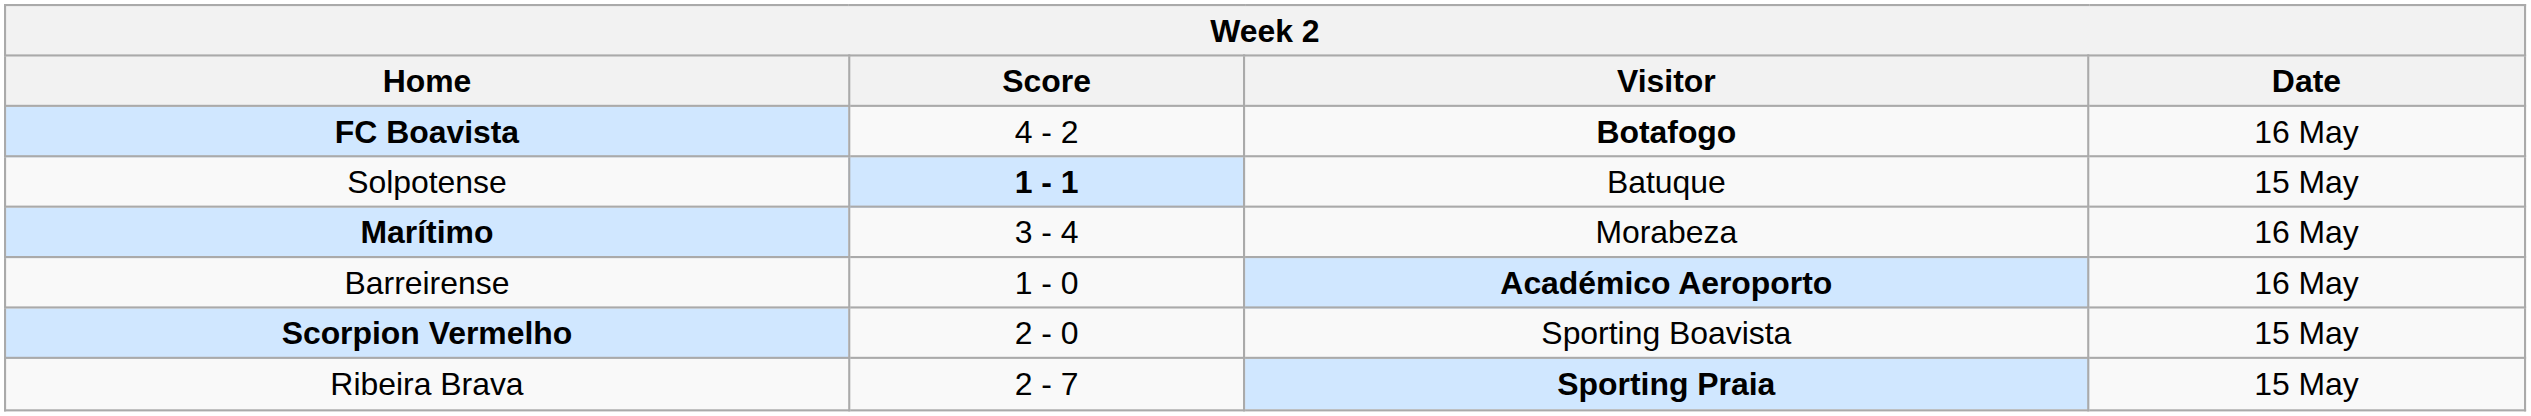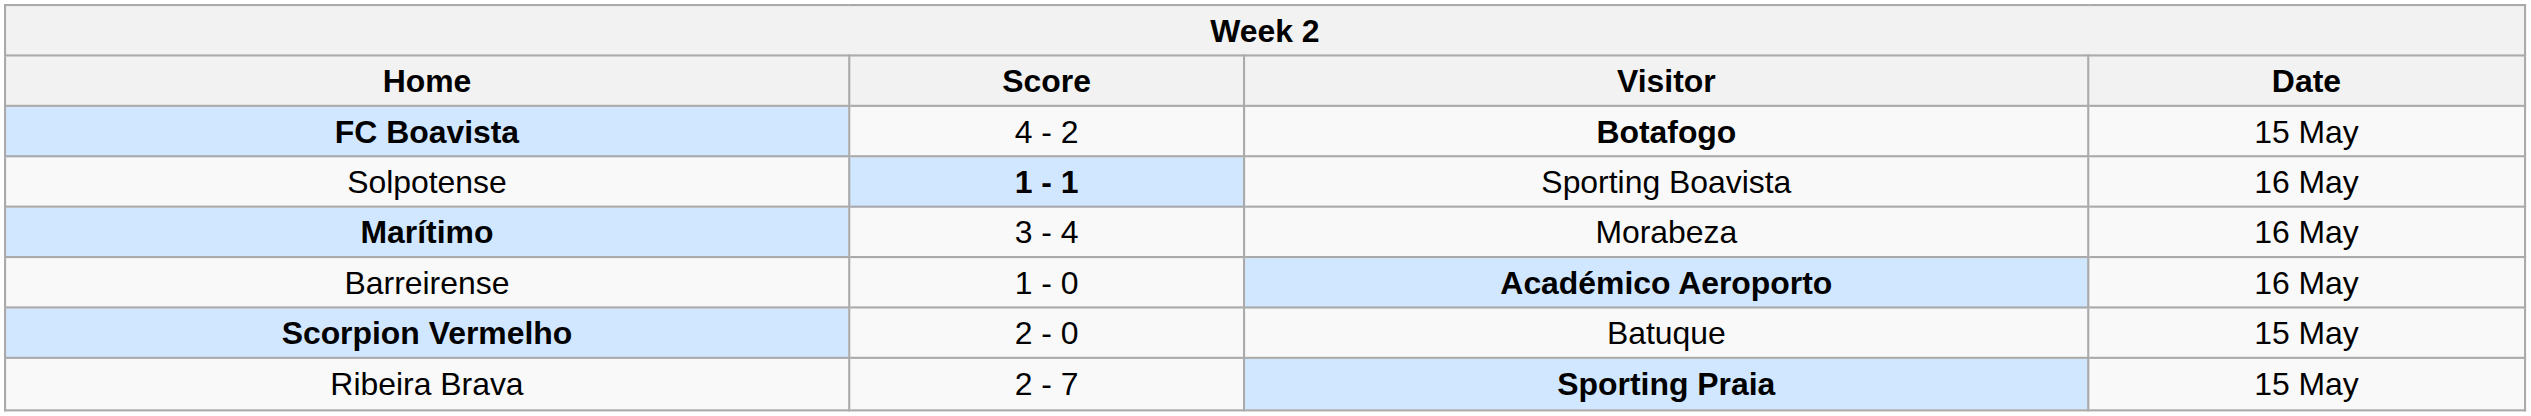(2306, 132) 16 May -> (2306, 132) 15 May
(1666, 182) Batuque -> (1666, 182) Sporting Boavista
(2306, 182) 15 May -> (2306, 182) 16 May
(1666, 334) Sporting Boavista -> (1666, 334) Batuque
